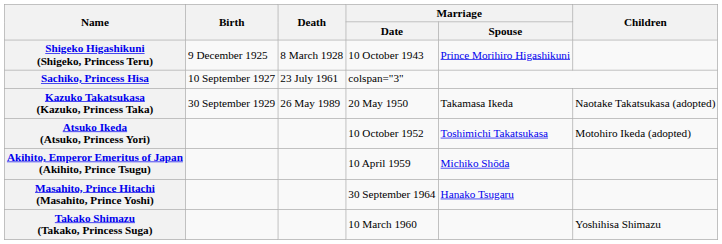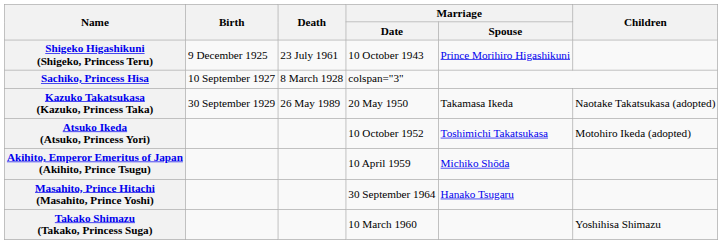(312, 55) 8 March 1928 -> (309, 55) 23 July 1961
(309, 79) 23 July 1961 -> (312, 79) 8 March 1928
